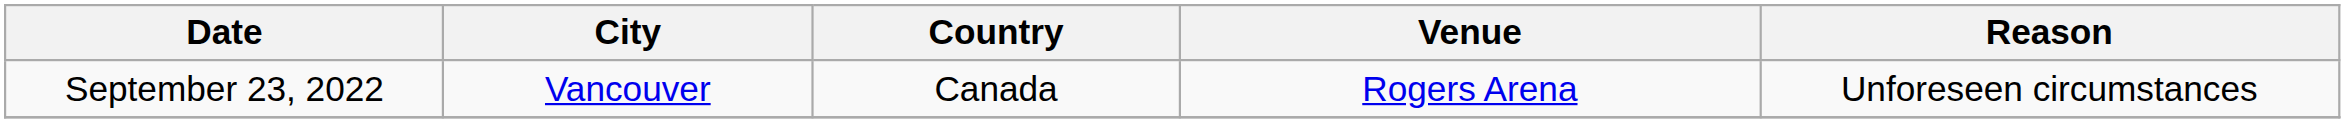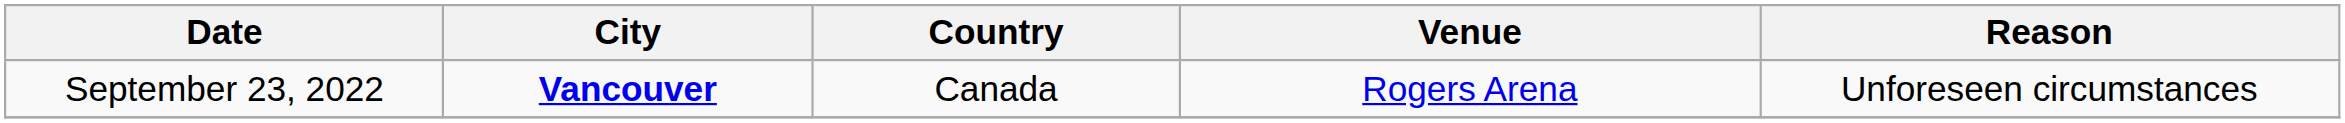(628, 88) normal -> (628, 88) bold
